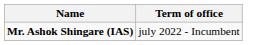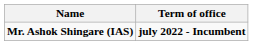(189, 31) normal -> (192, 31) bold
